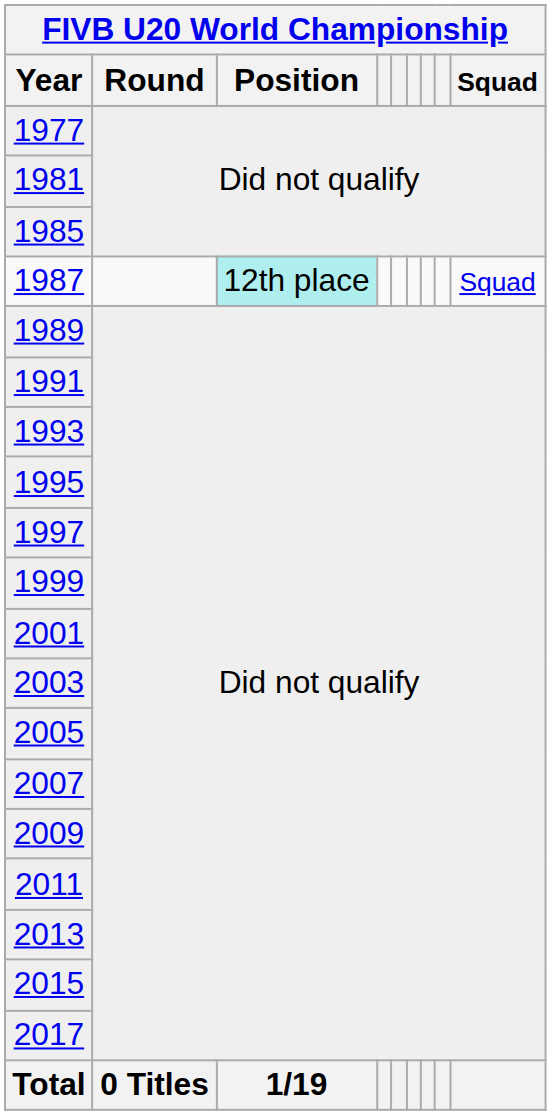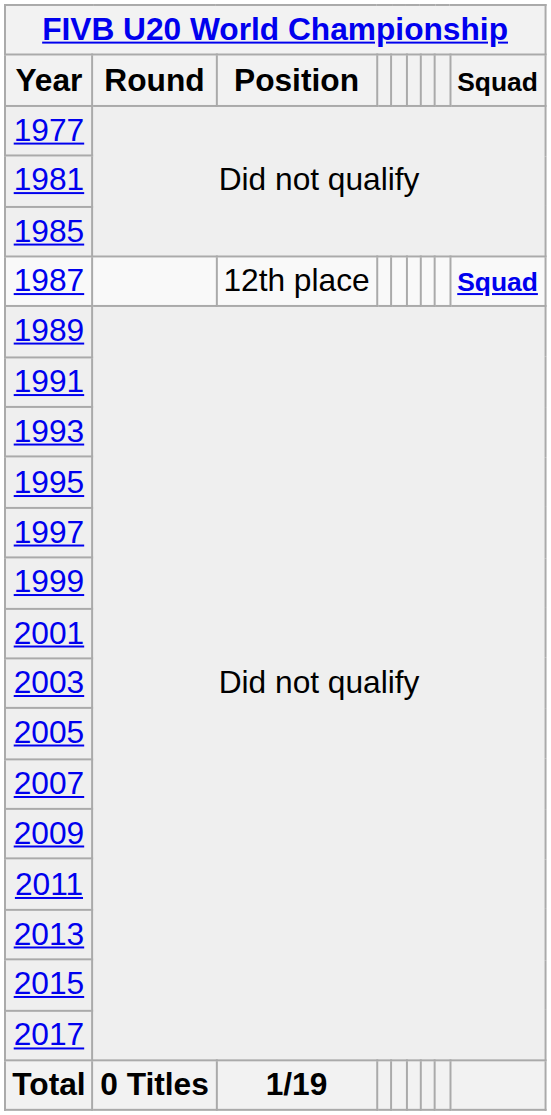(297, 280) paleturquoise background -> (297, 280) no background
(498, 282) normal -> (498, 280) bold
